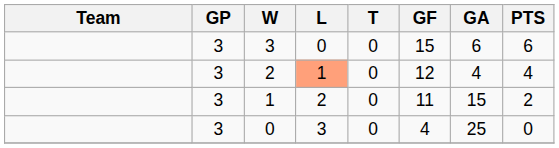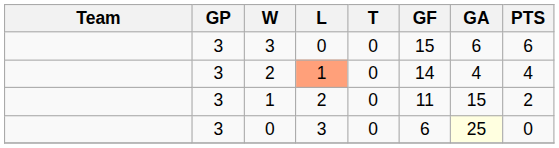(425, 73) 12 -> (425, 73) 14
(425, 128) 4 -> (425, 128) 6
(476, 128) no background -> (476, 128) lightyellow background
